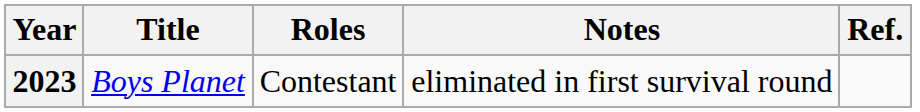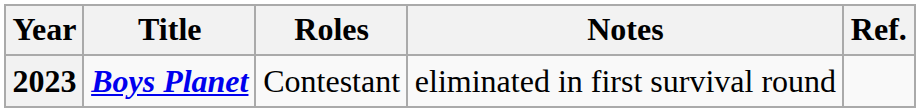(168, 80) normal -> (170, 80) bold
